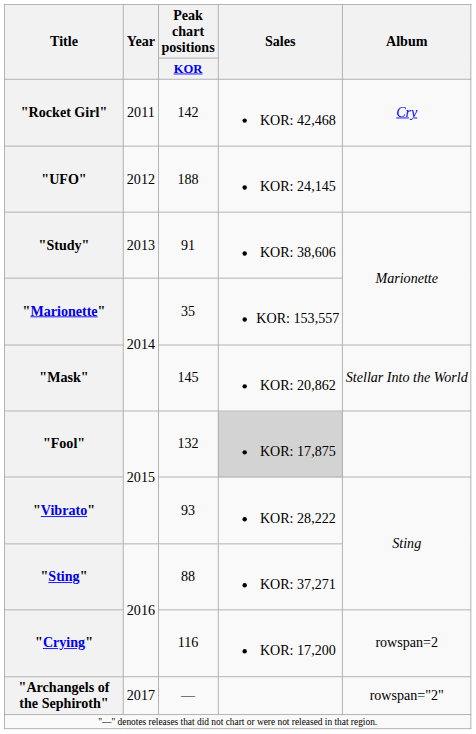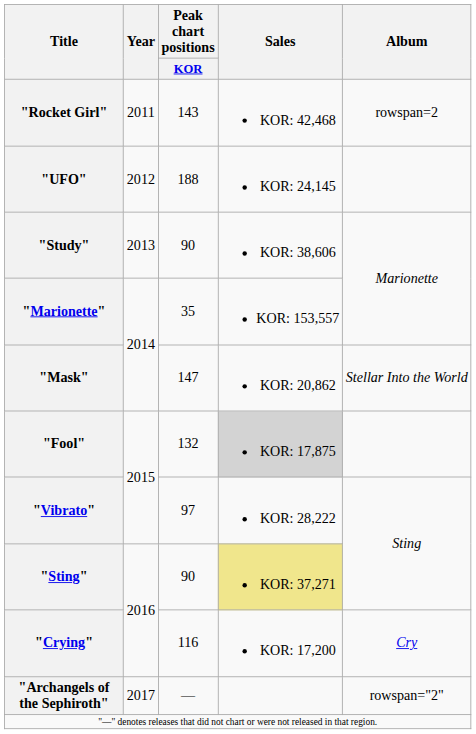(188, 112) 142 -> (188, 112) 143
(407, 112) Cry -> (407, 112) rowspan=2
(188, 245) 91 -> (188, 245) 90
(188, 377) 145 -> (188, 377) 147
(188, 510) 93 -> (188, 510) 97
(188, 576) 88 -> (188, 576) 90
(280, 585) no background -> (280, 585) khaki background
(407, 643) rowspan=2 -> (407, 643) Cry
